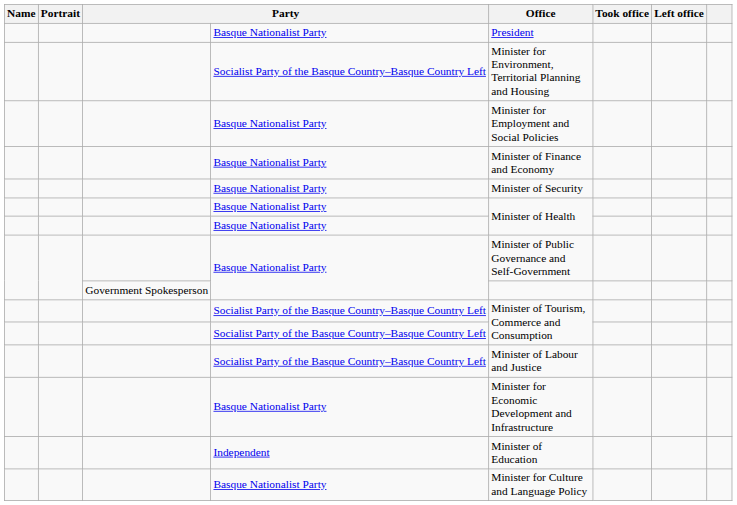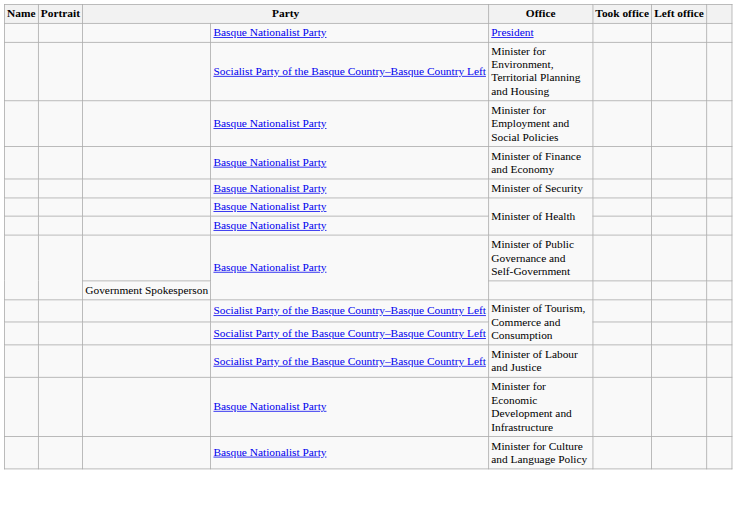- row: (147, 453)
